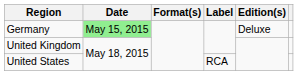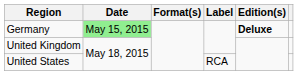(254, 29) normal -> (255, 29) bold
